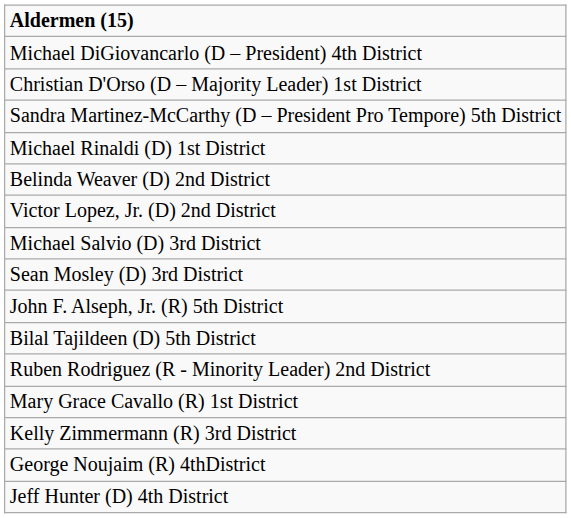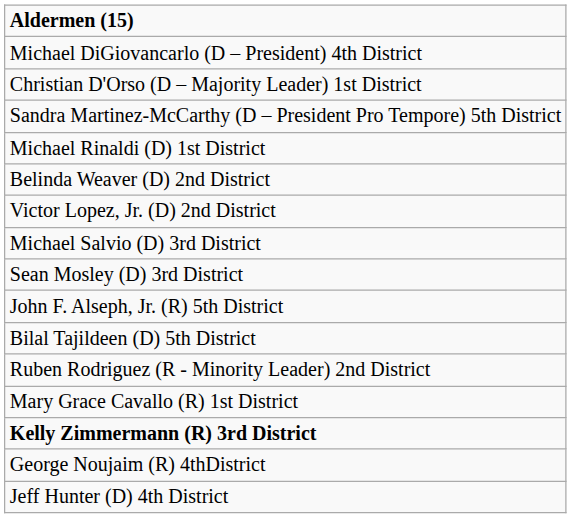(153, 433) normal -> (163, 433) bold
